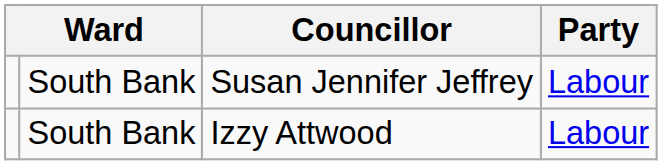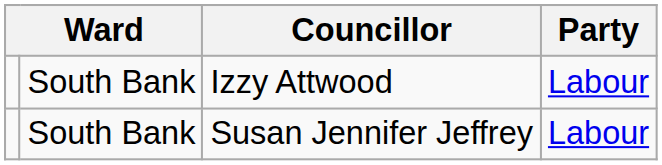rows swapped: (302, 133) <-> (372, 81)
